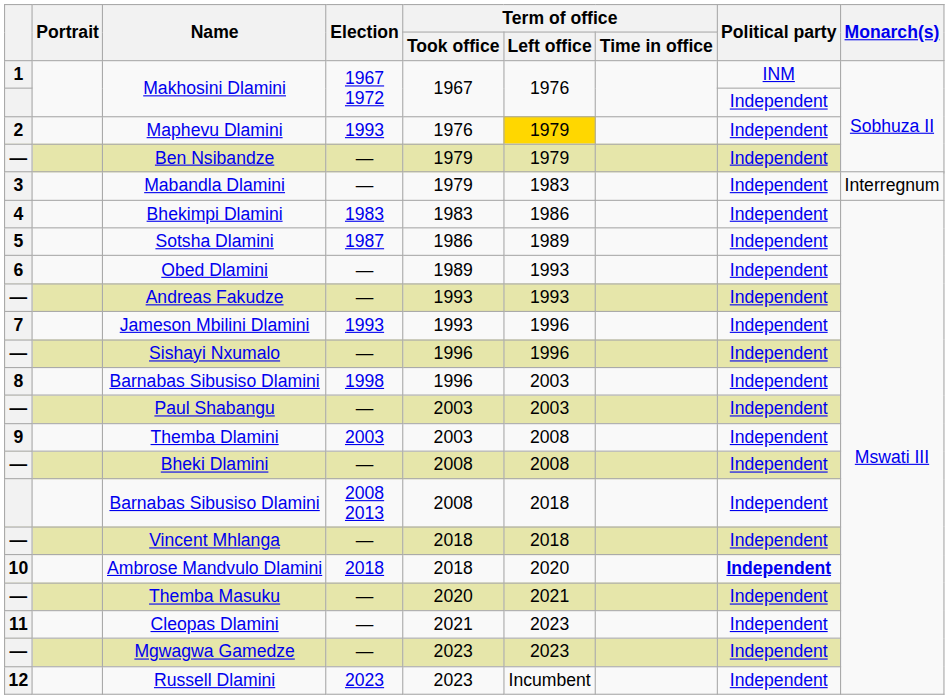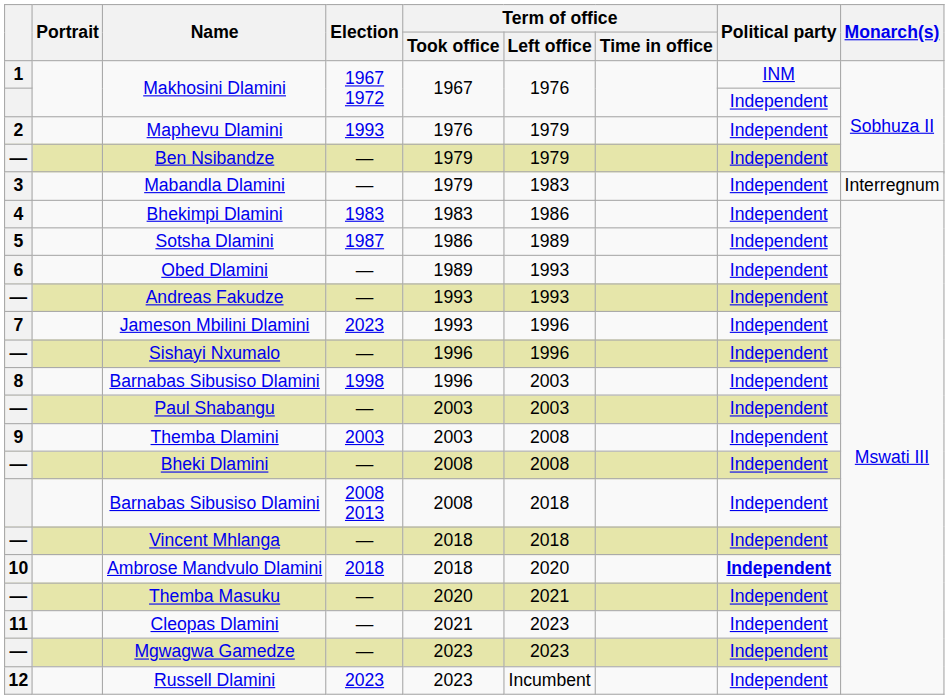(550, 130) gold background -> (550, 130) no background
(365, 325) 1993 -> (365, 325) 2023
